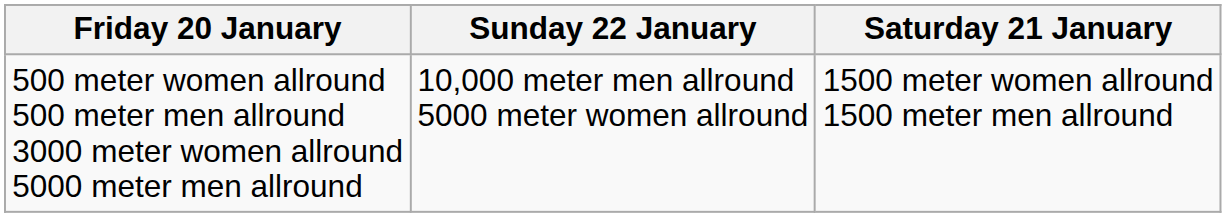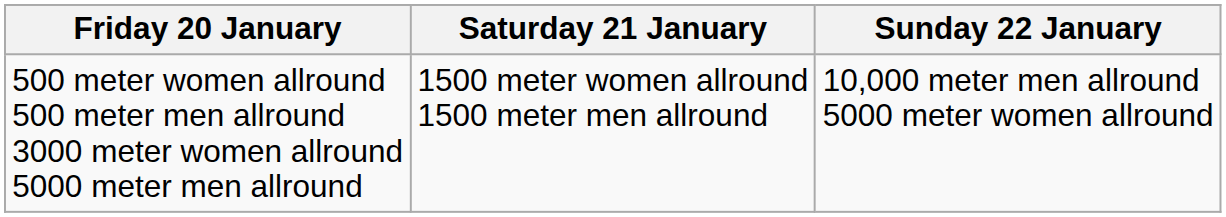columns swapped: (1018, 29) <-> (613, 29)
